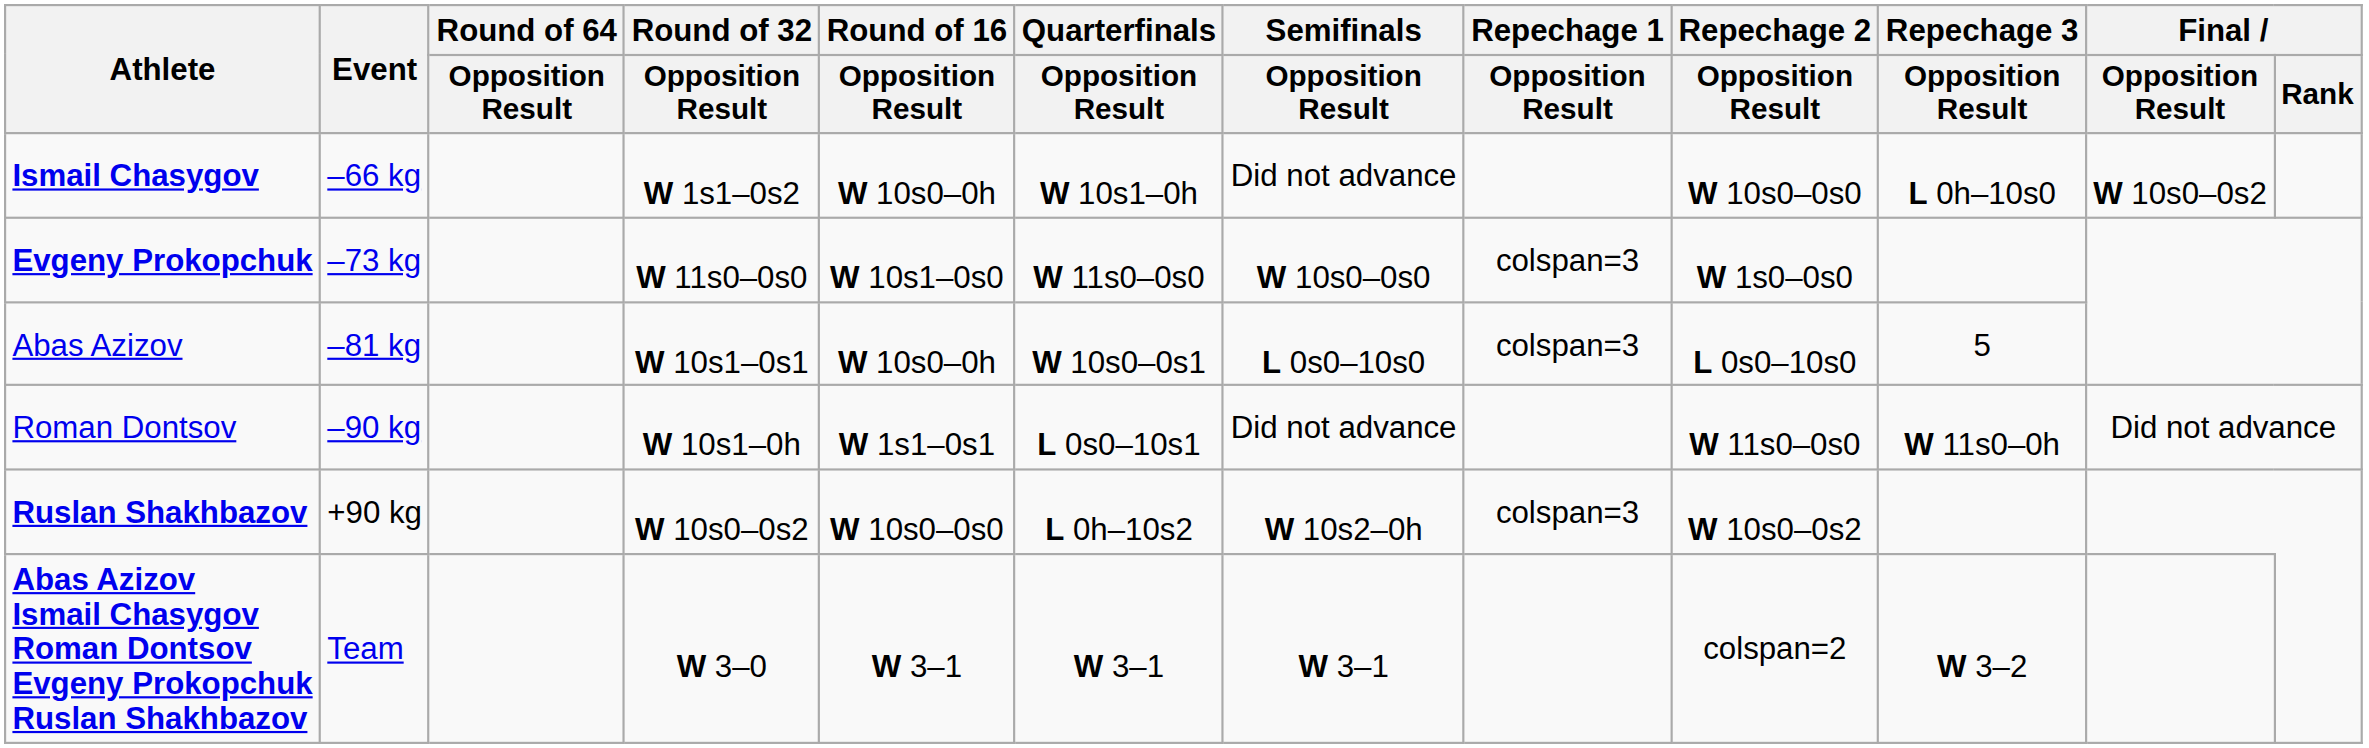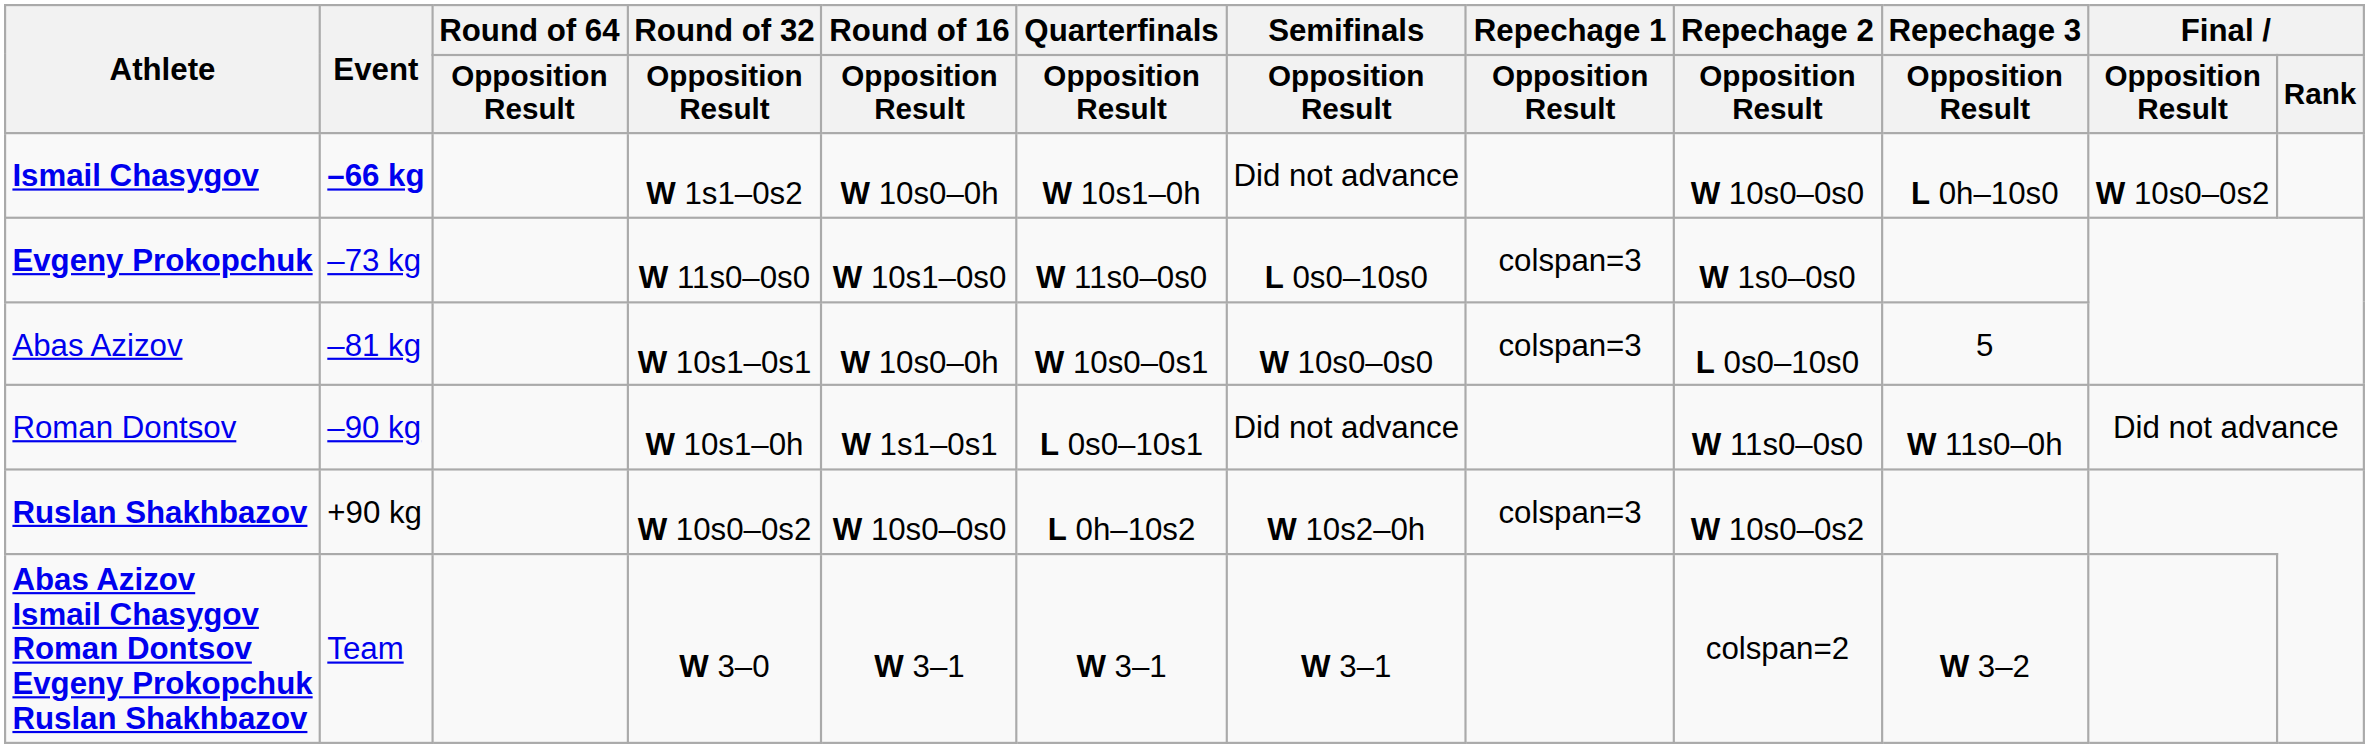(374, 176) normal -> (376, 176) bold
(1344, 277) W 10s0–0s0 -> (1346, 277) L 0s0–10s0
(1344, 362) L 0s0–10s0 -> (1346, 362) W 10s0–0s0
